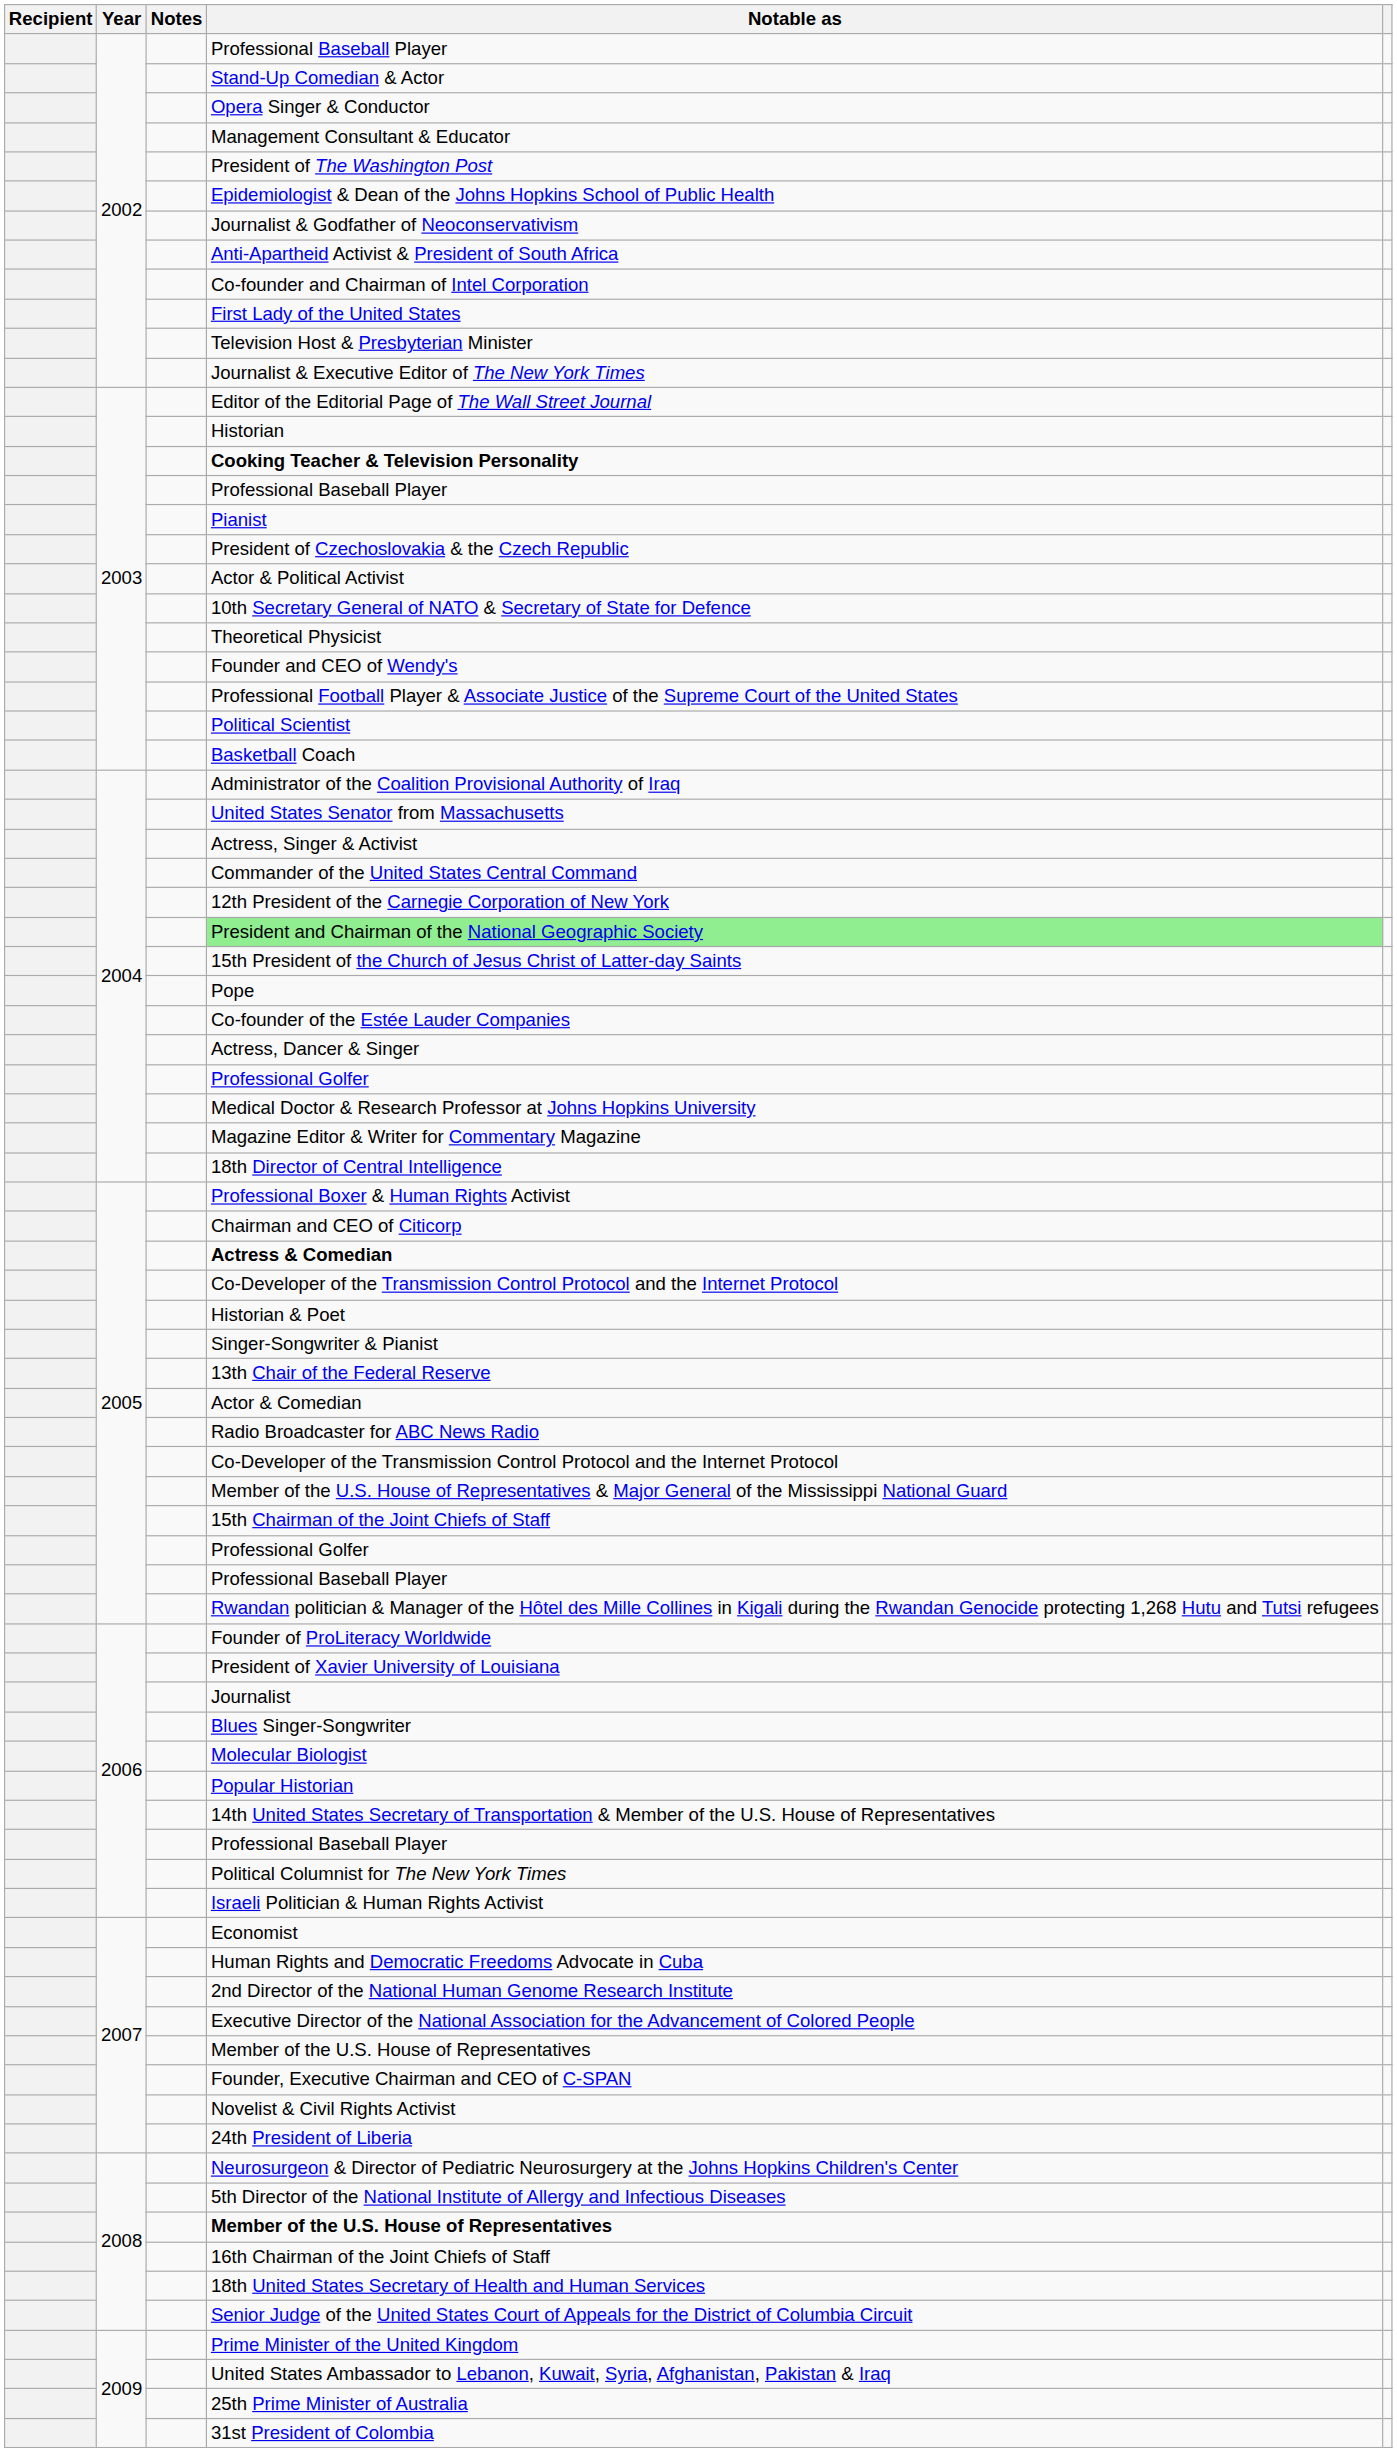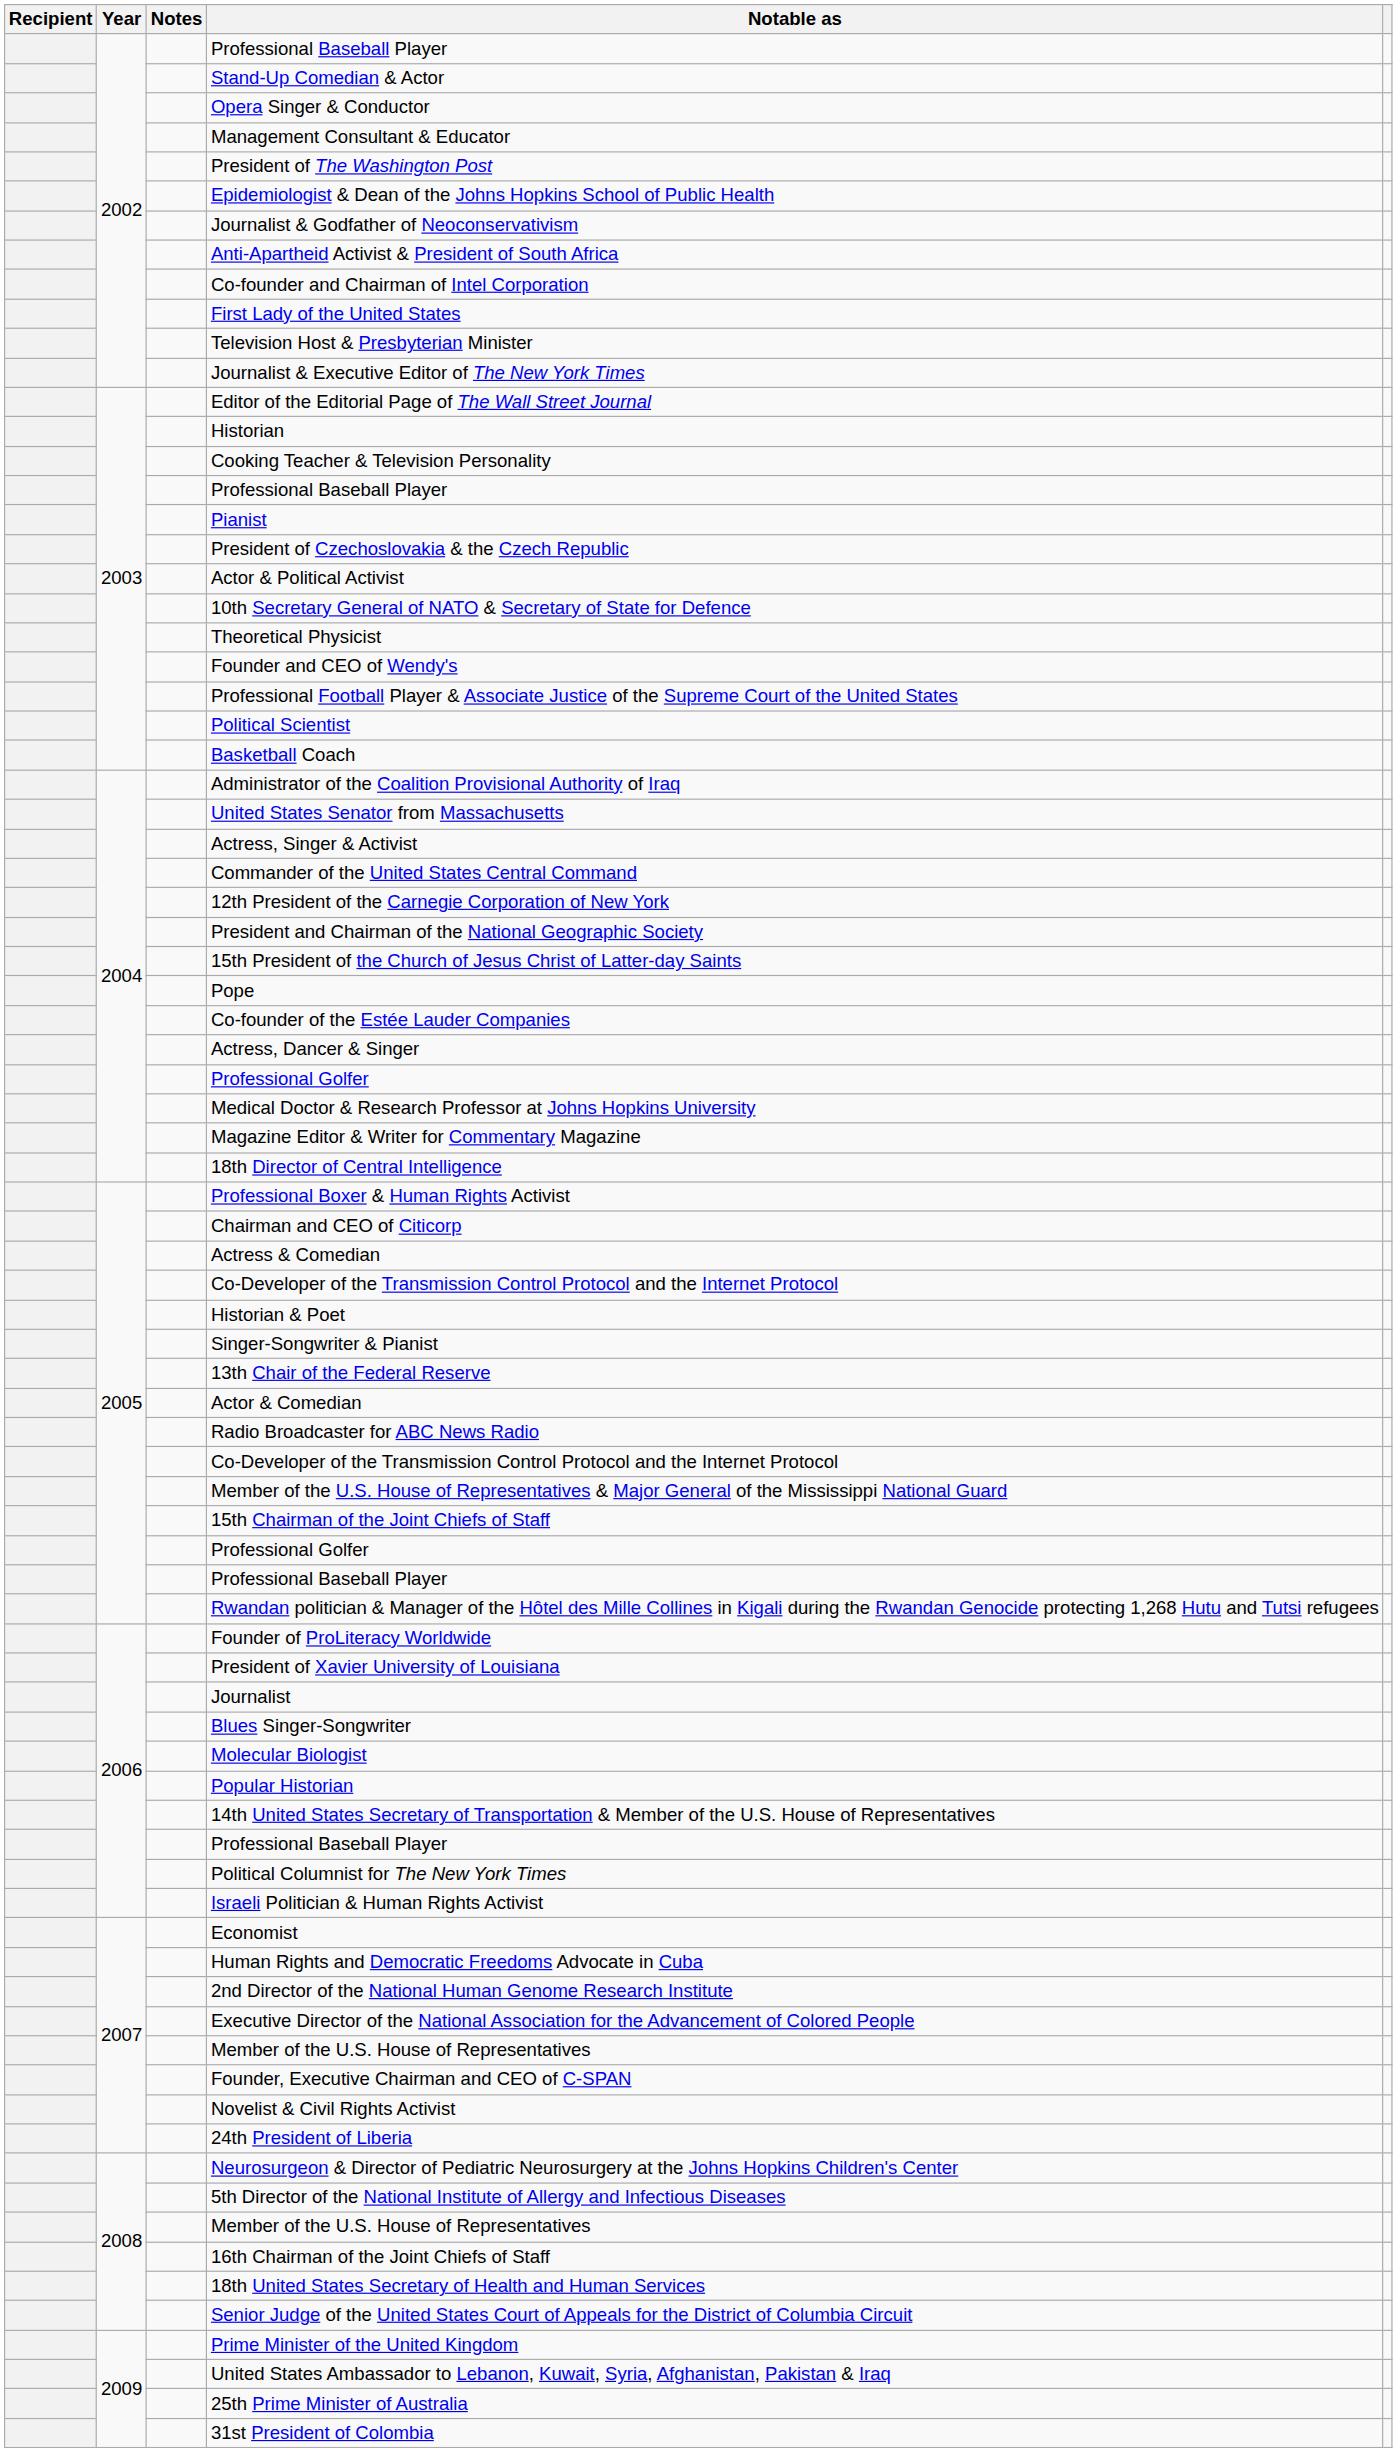(395, 460) bold -> (381, 460) normal
(457, 931) lightgreen background -> (457, 931) no background
(302, 1255) bold -> (296, 1255) normal
(412, 2226) bold -> (401, 2226) normal
